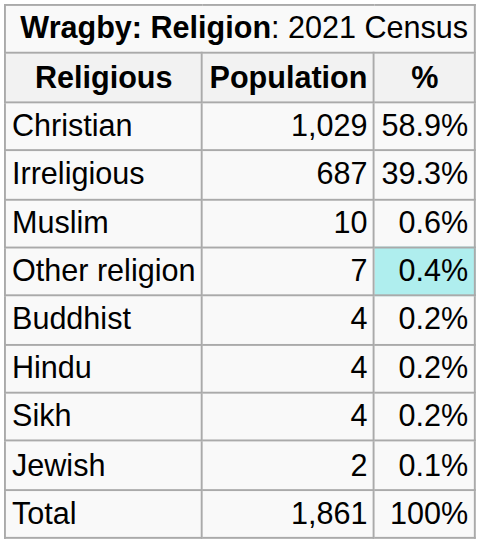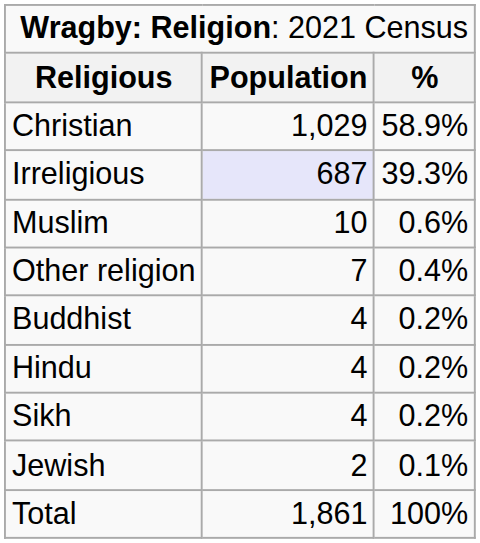(342, 174) no background -> (342, 174) lavender background
(433, 271) paleturquoise background -> (433, 271) no background
